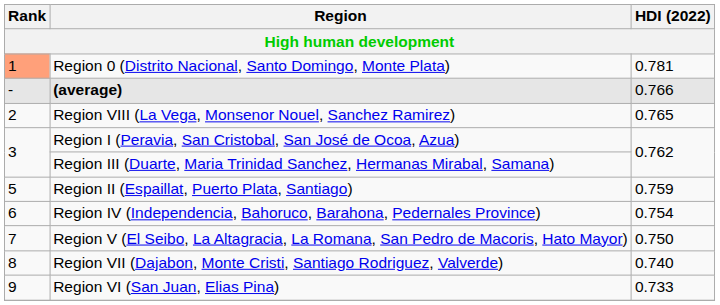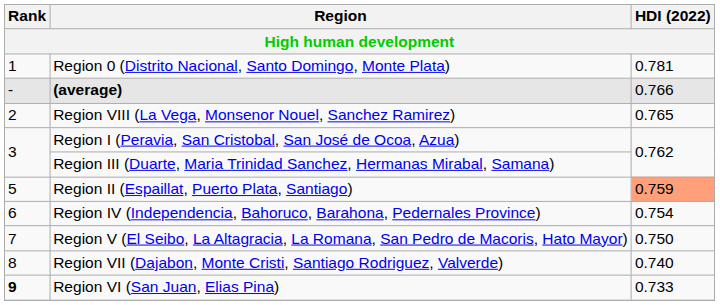(12, 66) lightsalmon background -> (12, 66) no background
(654, 189) no background -> (654, 189) lightsalmon background
(12, 287) normal -> (12, 287) bold
